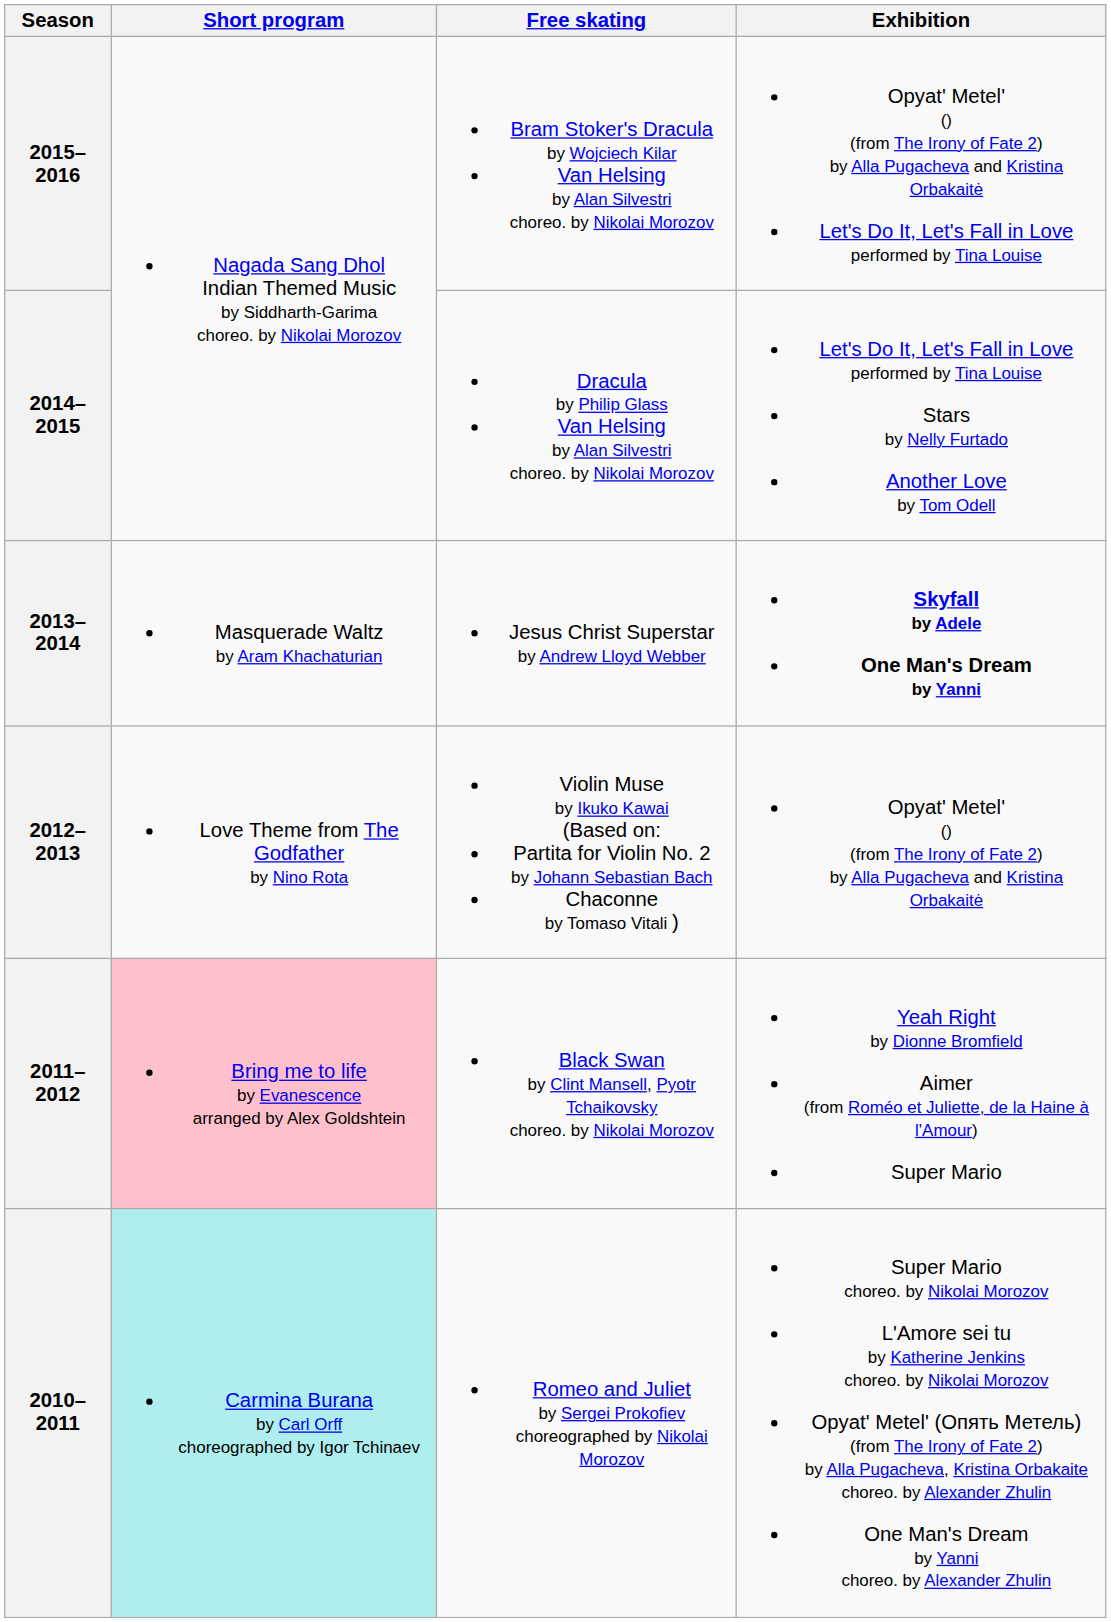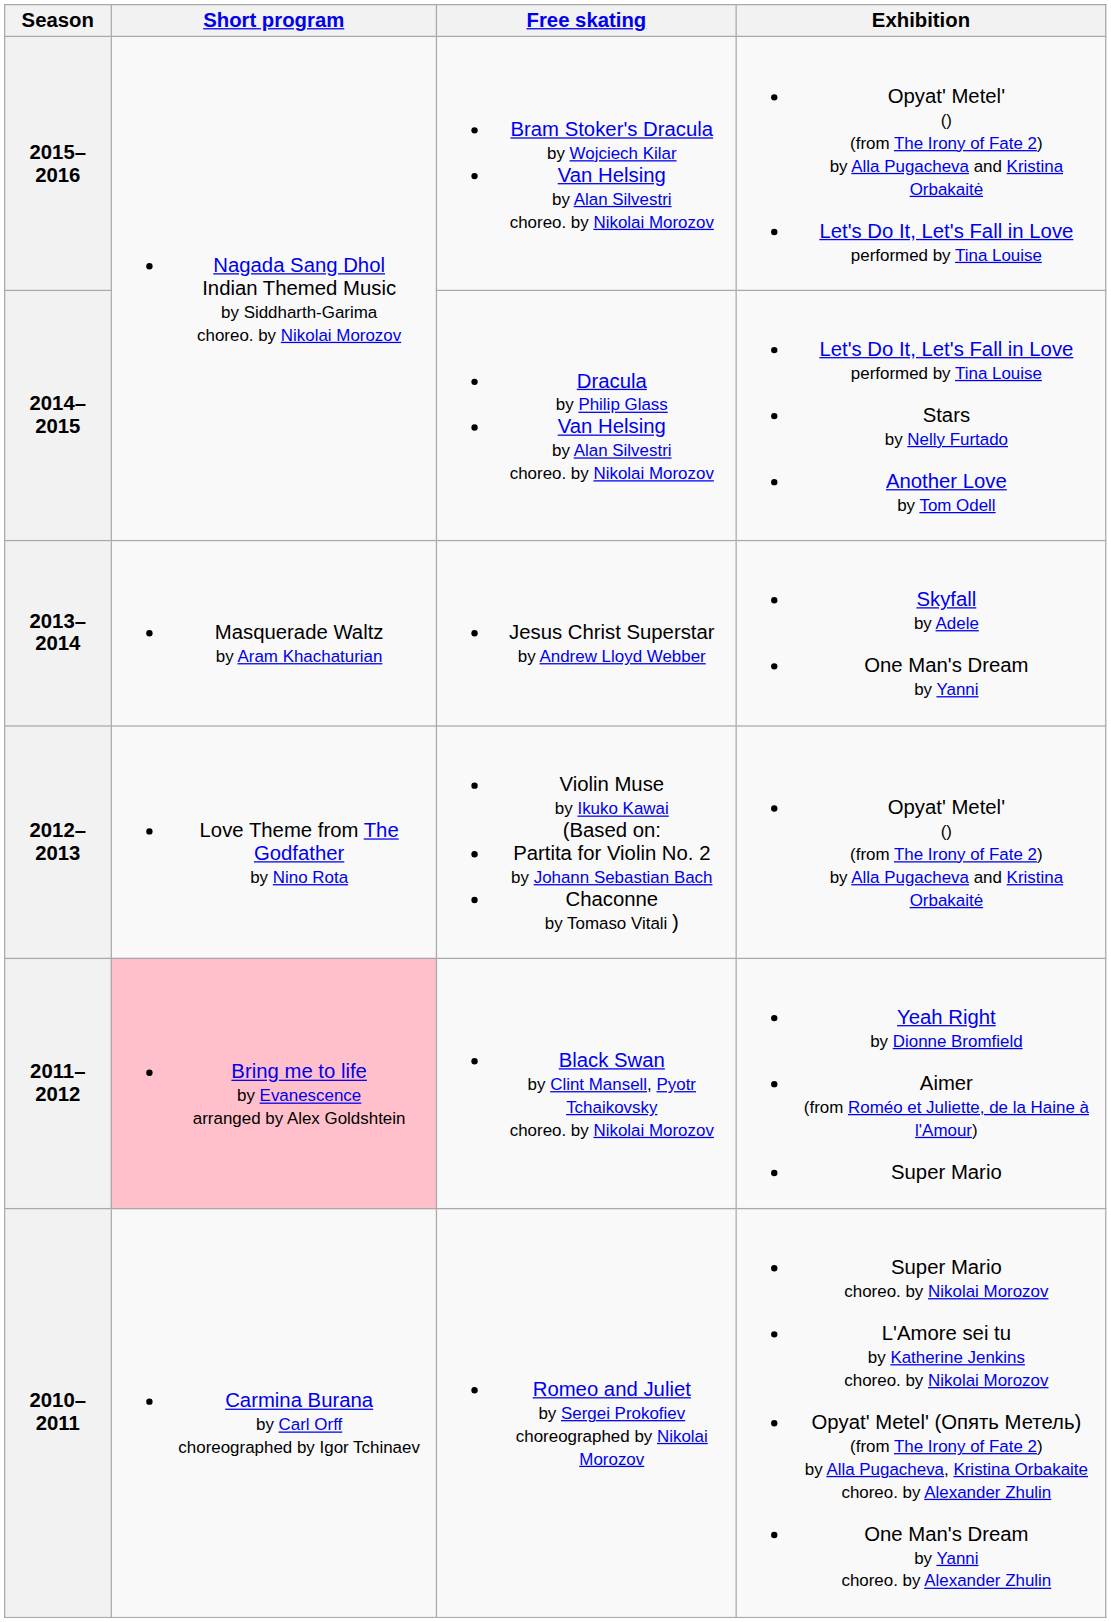(921, 644) bold -> (921, 644) normal
(274, 1424) paleturquoise background -> (274, 1424) no background
